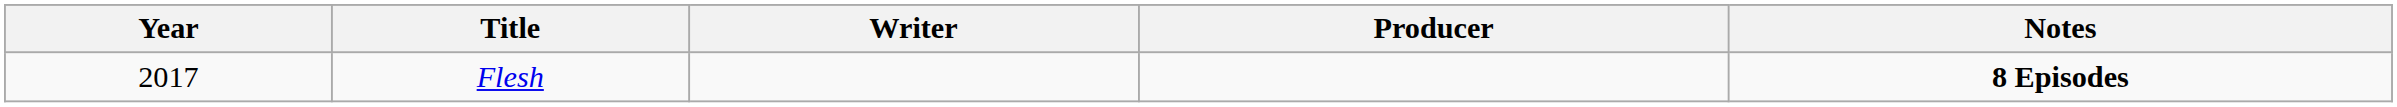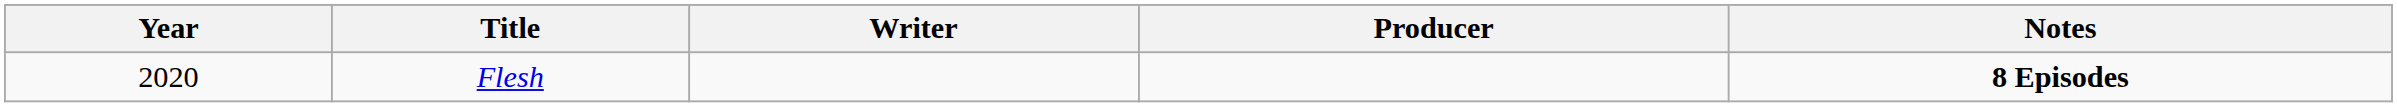(168, 76) 2017 -> (168, 76) 2020
